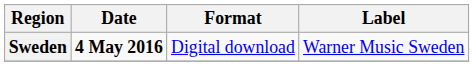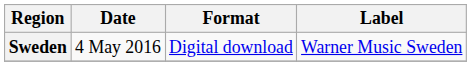(119, 46) bold -> (118, 46) normal
